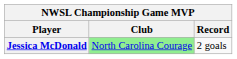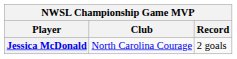(142, 45) lightgreen background -> (142, 45) no background
